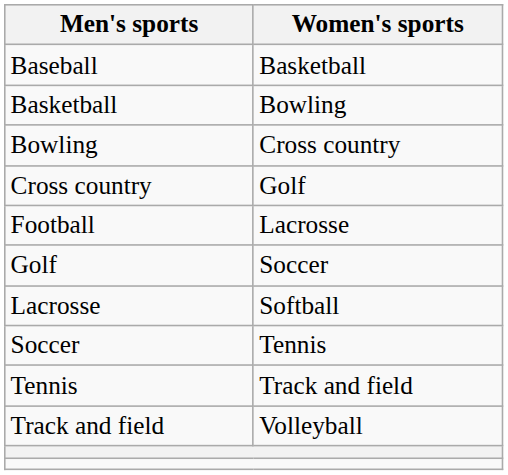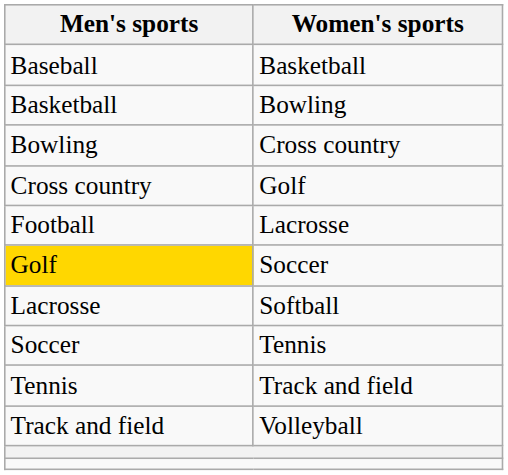(34, 265) no background -> (34, 265) gold background
